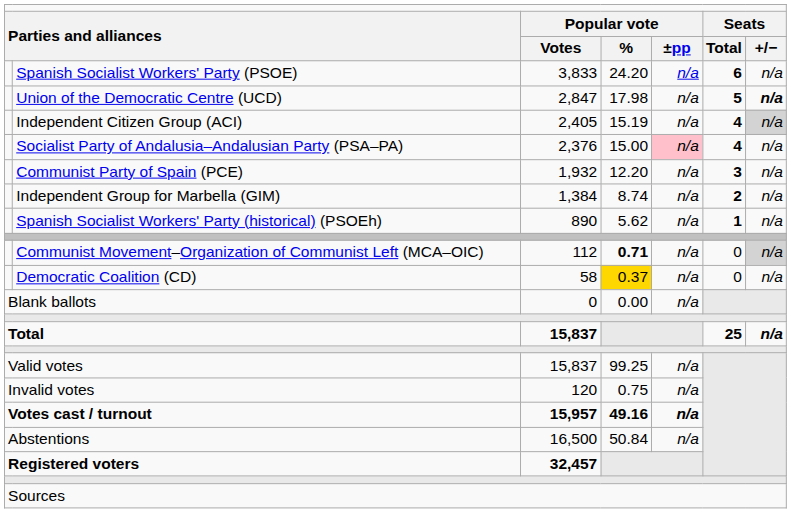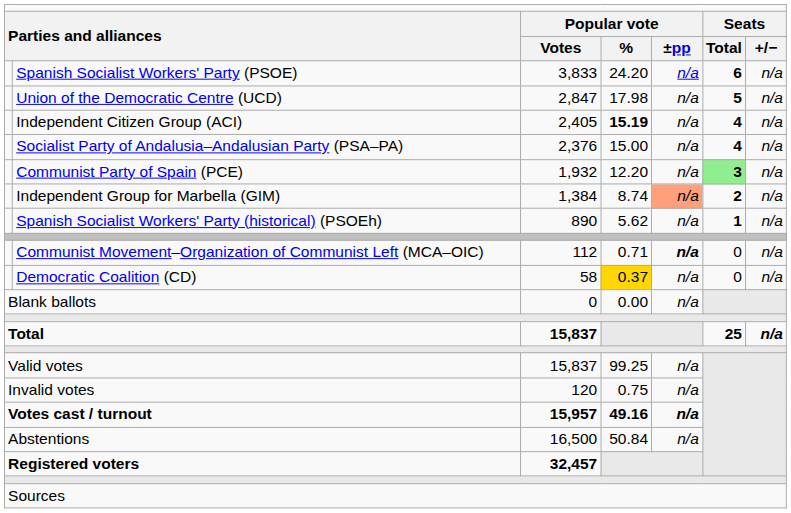(772, 97) bold -> (772, 97) normal
(629, 122) normal -> (629, 122) bold
(772, 122) lightgrey background -> (772, 122) no background
(688, 147) pink background -> (688, 147) no background
(738, 171) no background -> (738, 171) lightgreen background
(688, 196) no background -> (688, 196) lightsalmon background
(633, 252) bold -> (633, 252) normal
(688, 252) normal -> (688, 252) bold
(772, 252) lightgrey background -> (772, 252) no background
